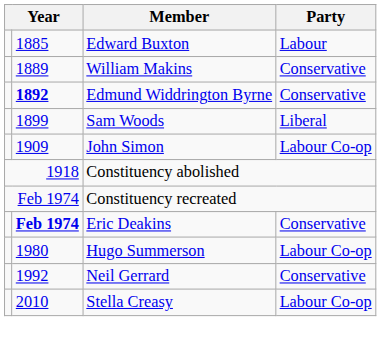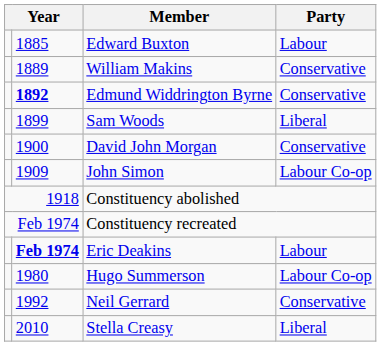+ row: (151, 146)
(323, 224) Conservative -> (303, 250) Labour
(326, 302) Labour Co-op -> (303, 328) Liberal
